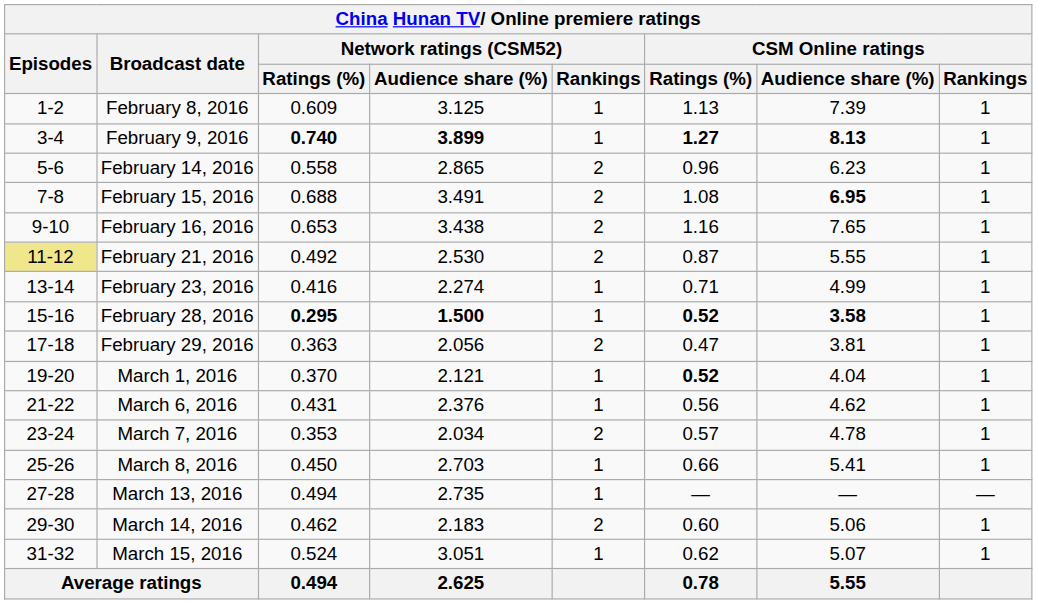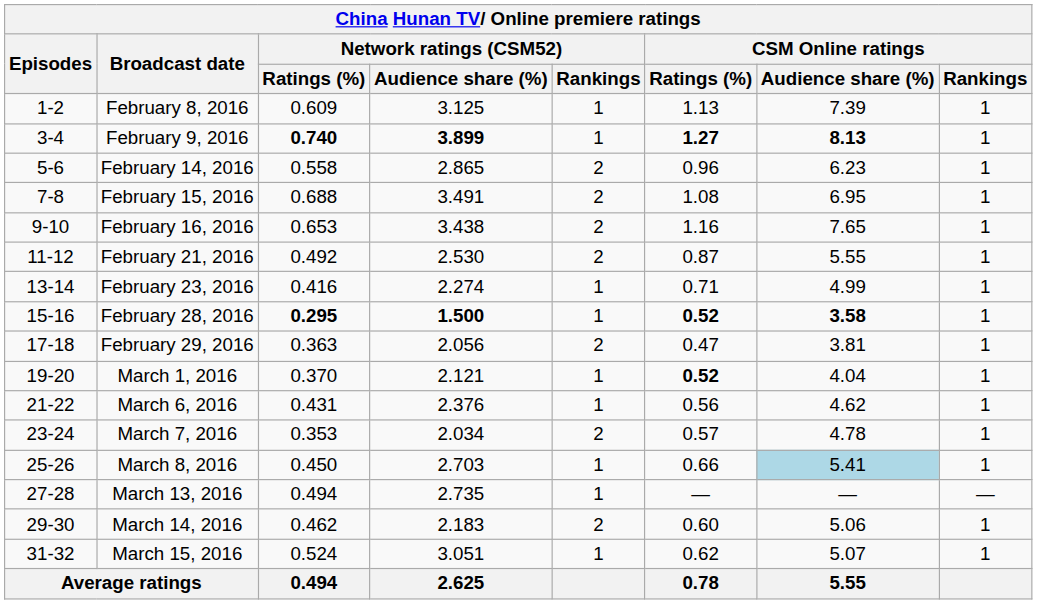(848, 197) bold -> (848, 197) normal
(51, 256) khaki background -> (51, 256) no background
(848, 464) no background -> (848, 464) lightblue background
